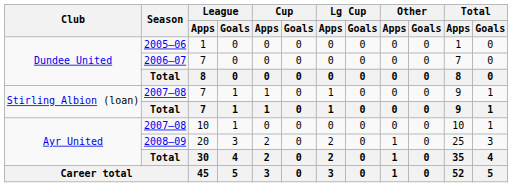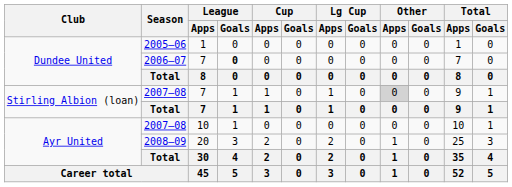(235, 61) normal -> (235, 61) bold
(394, 94) no background -> (394, 94) lightgrey background
